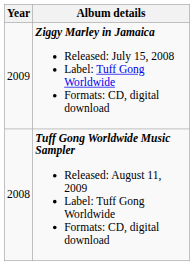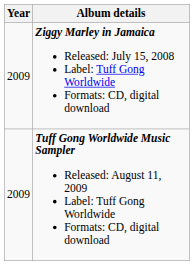(19, 194) 2008 -> (19, 194) 2009
